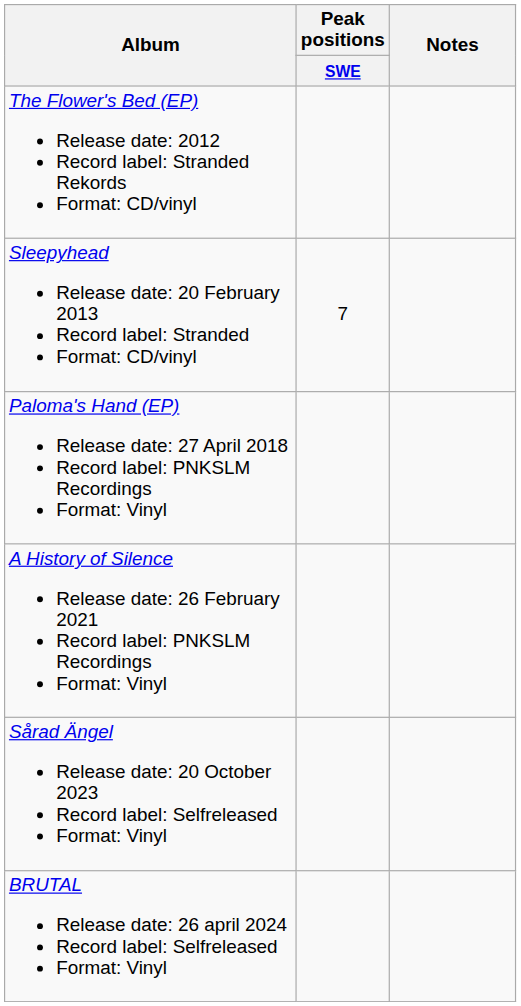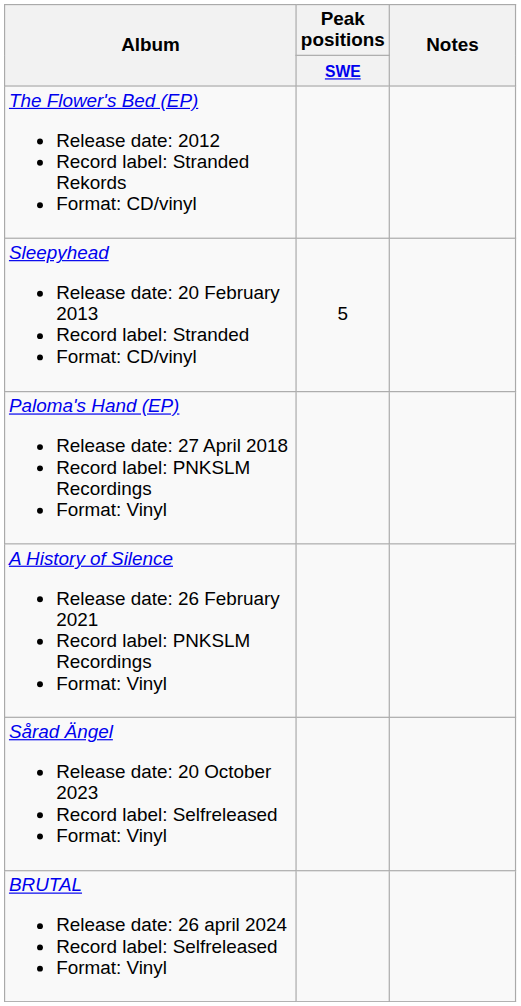(343, 314) 7 -> (343, 314) 5
